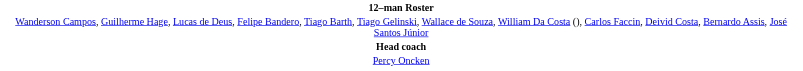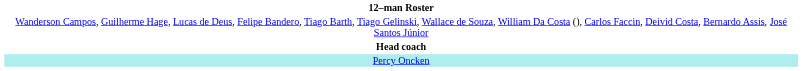(401, 60) no background -> (401, 60) paleturquoise background
